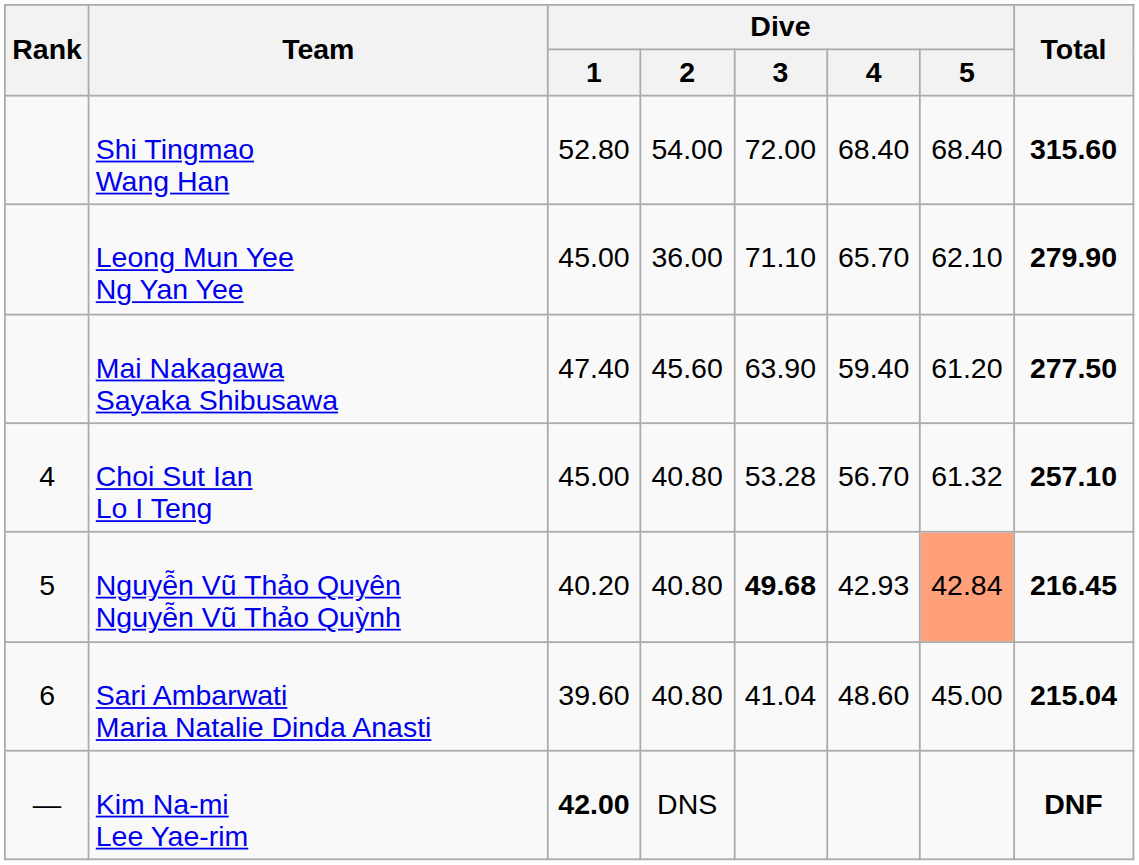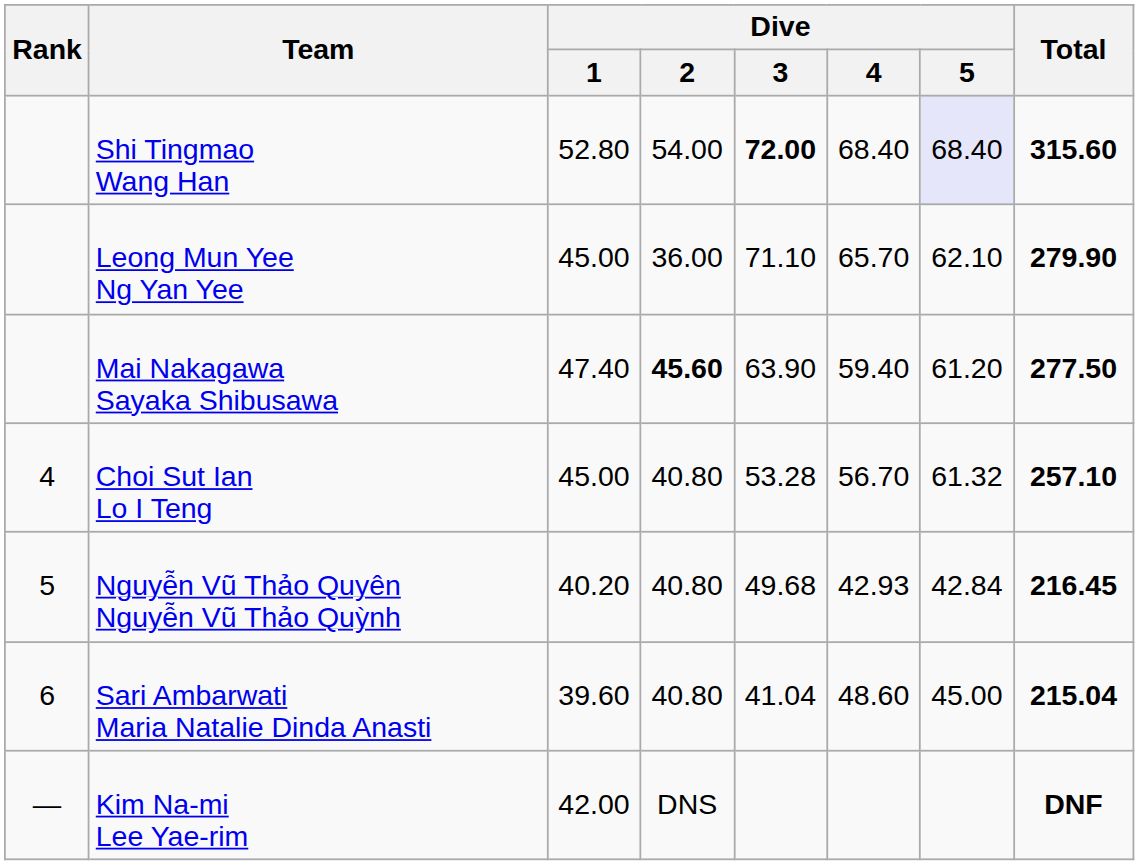(780, 149) normal -> (780, 149) bold
(967, 149) no background -> (967, 149) lavender background
(687, 367) normal -> (687, 367) bold
(780, 586) bold -> (780, 586) normal
(967, 586) lightsalmon background -> (967, 586) no background
(594, 804) bold -> (594, 804) normal
